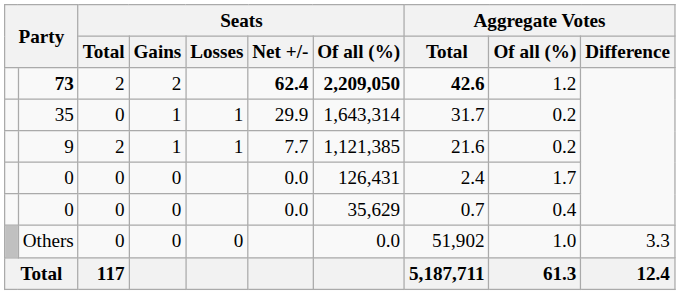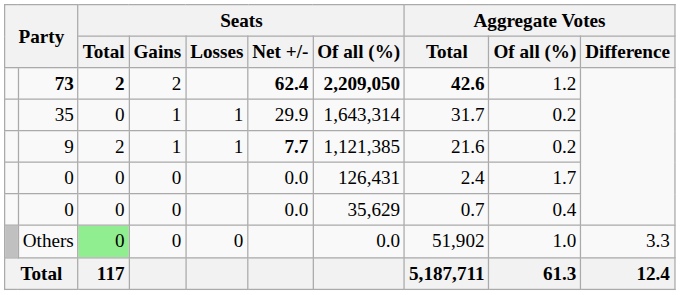(120, 83) normal -> (120, 83) bold
(296, 146) normal -> (296, 146) bold
(120, 241) no background -> (120, 241) lightgreen background
